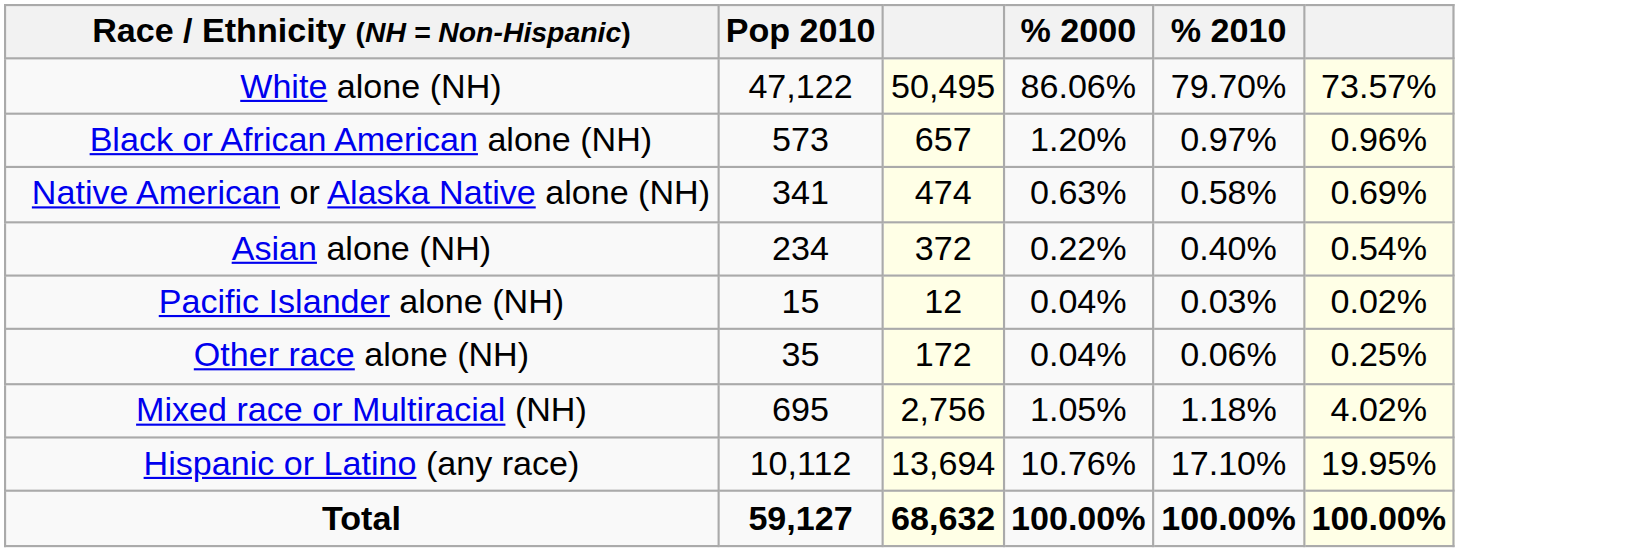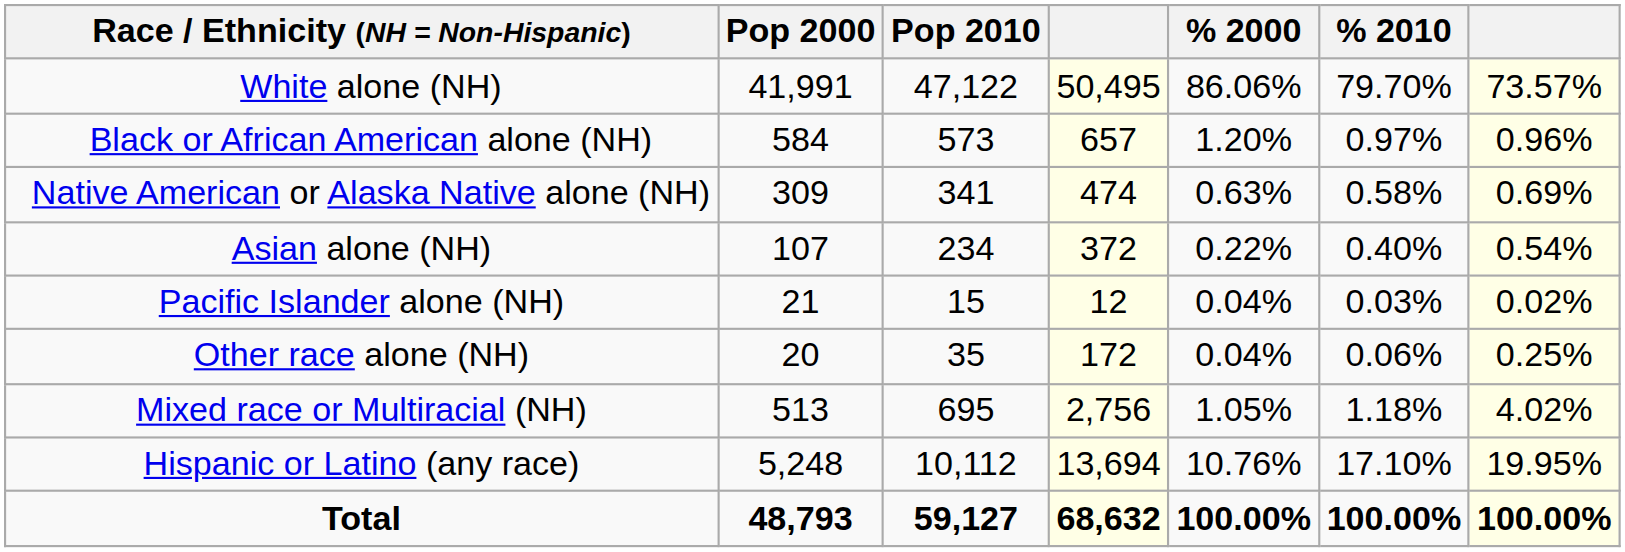+ column: (801, 31)
